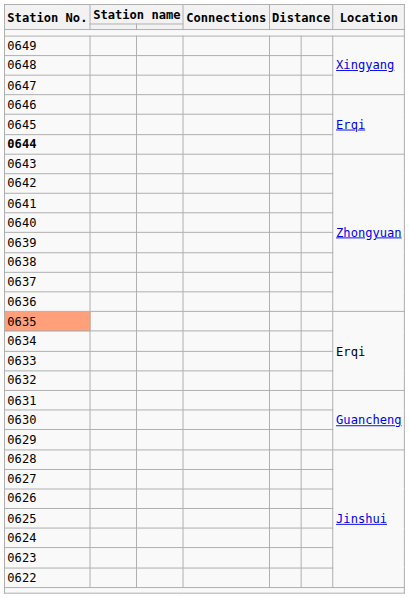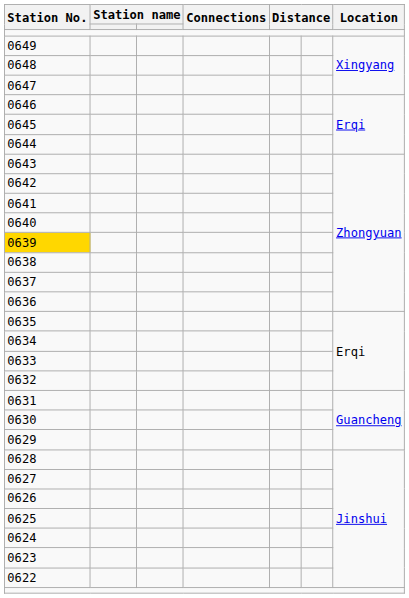(22, 144) bold -> (22, 144) normal
(22, 243) no background -> (22, 243) gold background
(22, 321) lightsalmon background -> (22, 321) no background
